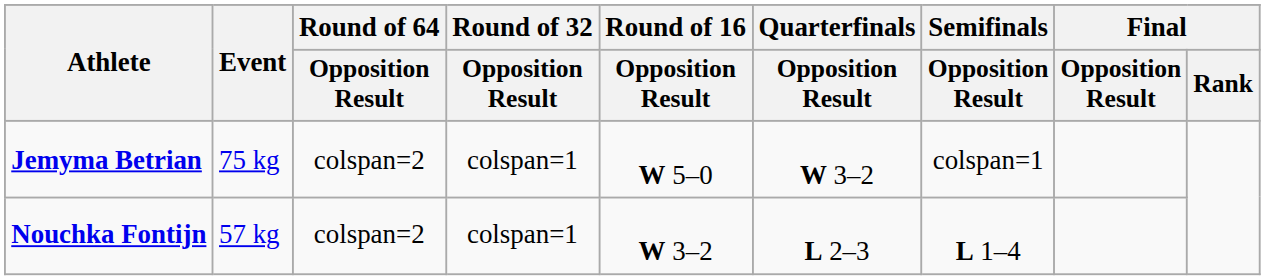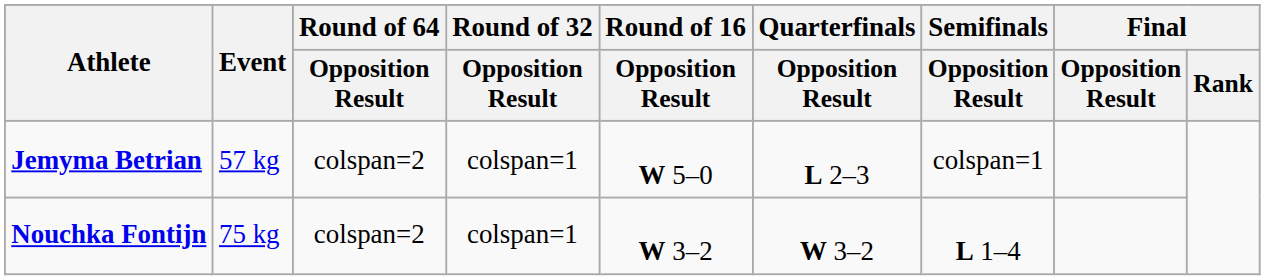(249, 159) 75 kg -> (249, 159) 57 kg
(837, 175) W 3–2 -> (837, 175) L 2–3
(249, 235) 57 kg -> (249, 235) 75 kg
(837, 251) L 2–3 -> (837, 251) W 3–2
